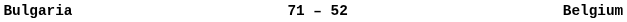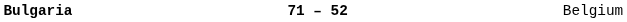(593, 12) bold -> (593, 12) normal
